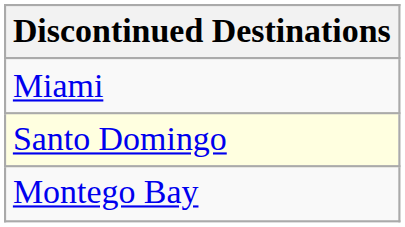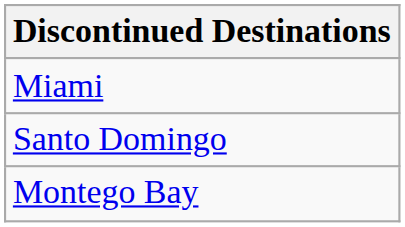(120, 138) lightyellow background -> (120, 138) no background
